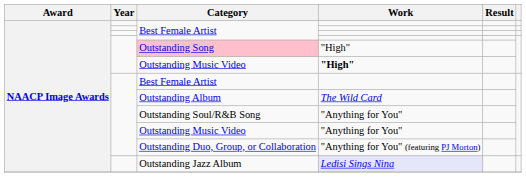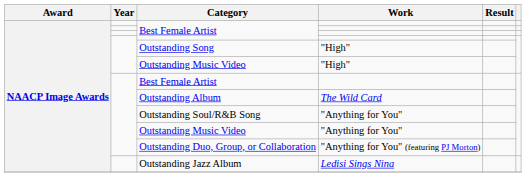(177, 48) pink background -> (177, 48) no background
(338, 64) bold -> (335, 64) normal
(357, 163) lavender background -> (357, 163) no background
